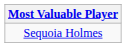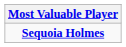(63, 33) normal -> (63, 33) bold
